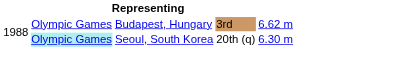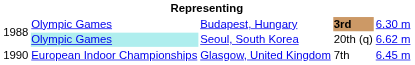(224, 24) normal -> (343, 24) bold
(276, 24) 6.62 m -> (393, 24) 6.30 m
(276, 39) 6.30 m -> (393, 39) 6.62 m
+ row: (266, 55)
